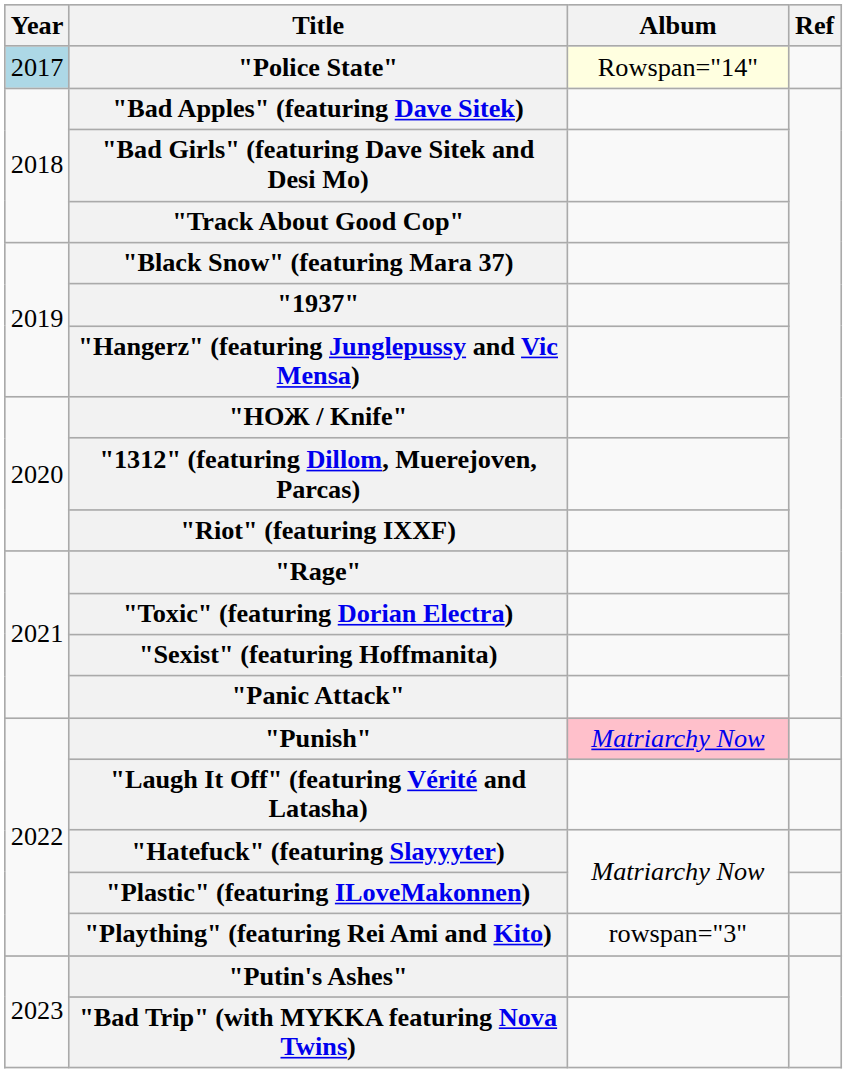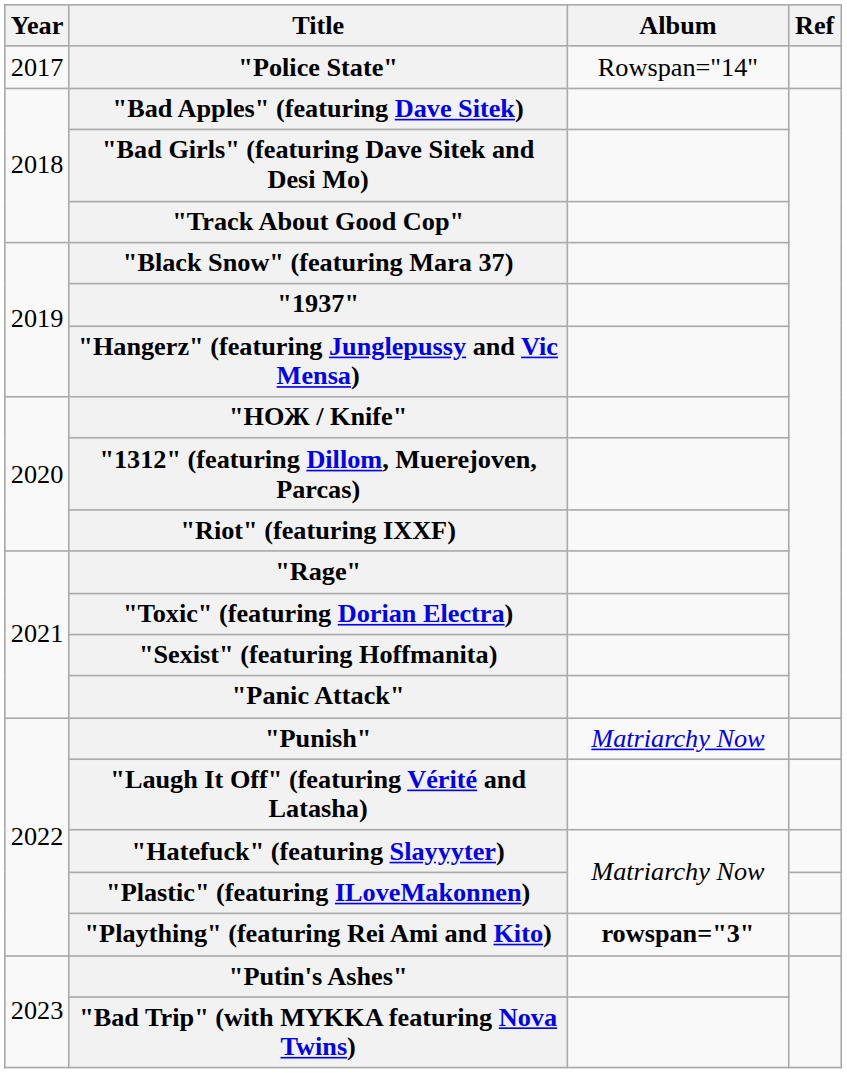(37, 66) lightblue background -> (37, 66) no background
(678, 66) lightyellow background -> (678, 66) no background
(678, 738) pink background -> (678, 738) no background
(678, 934) normal -> (678, 934) bold
